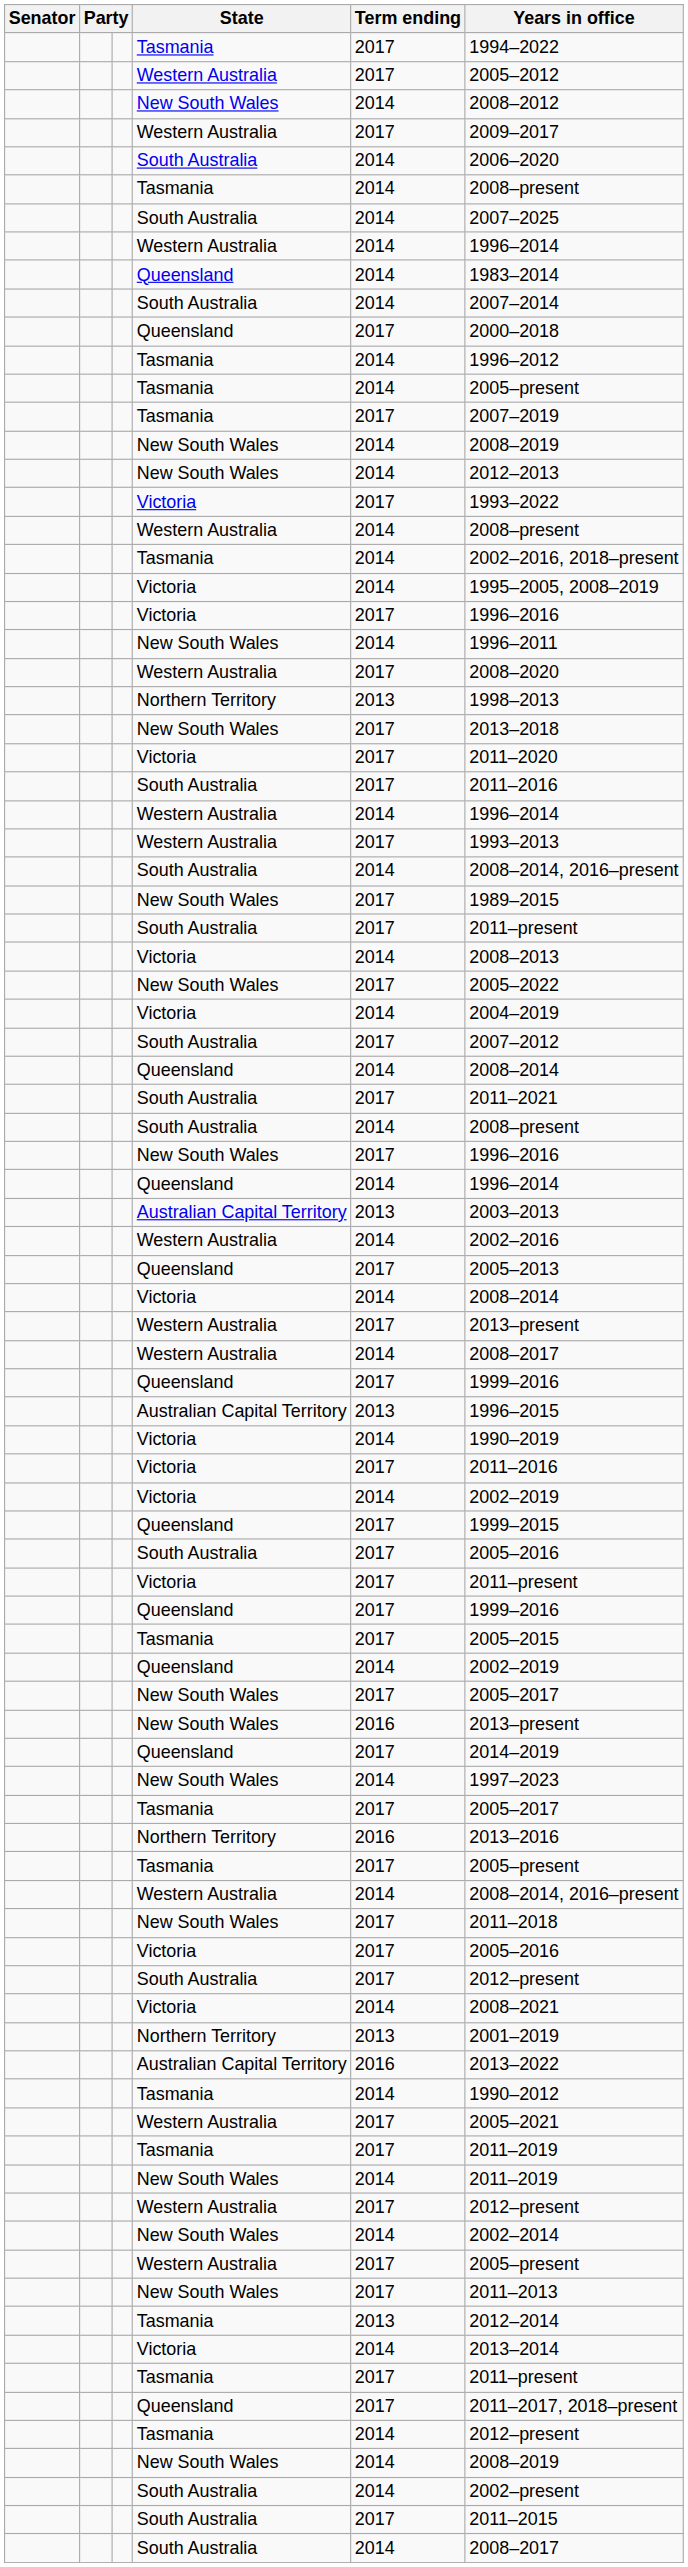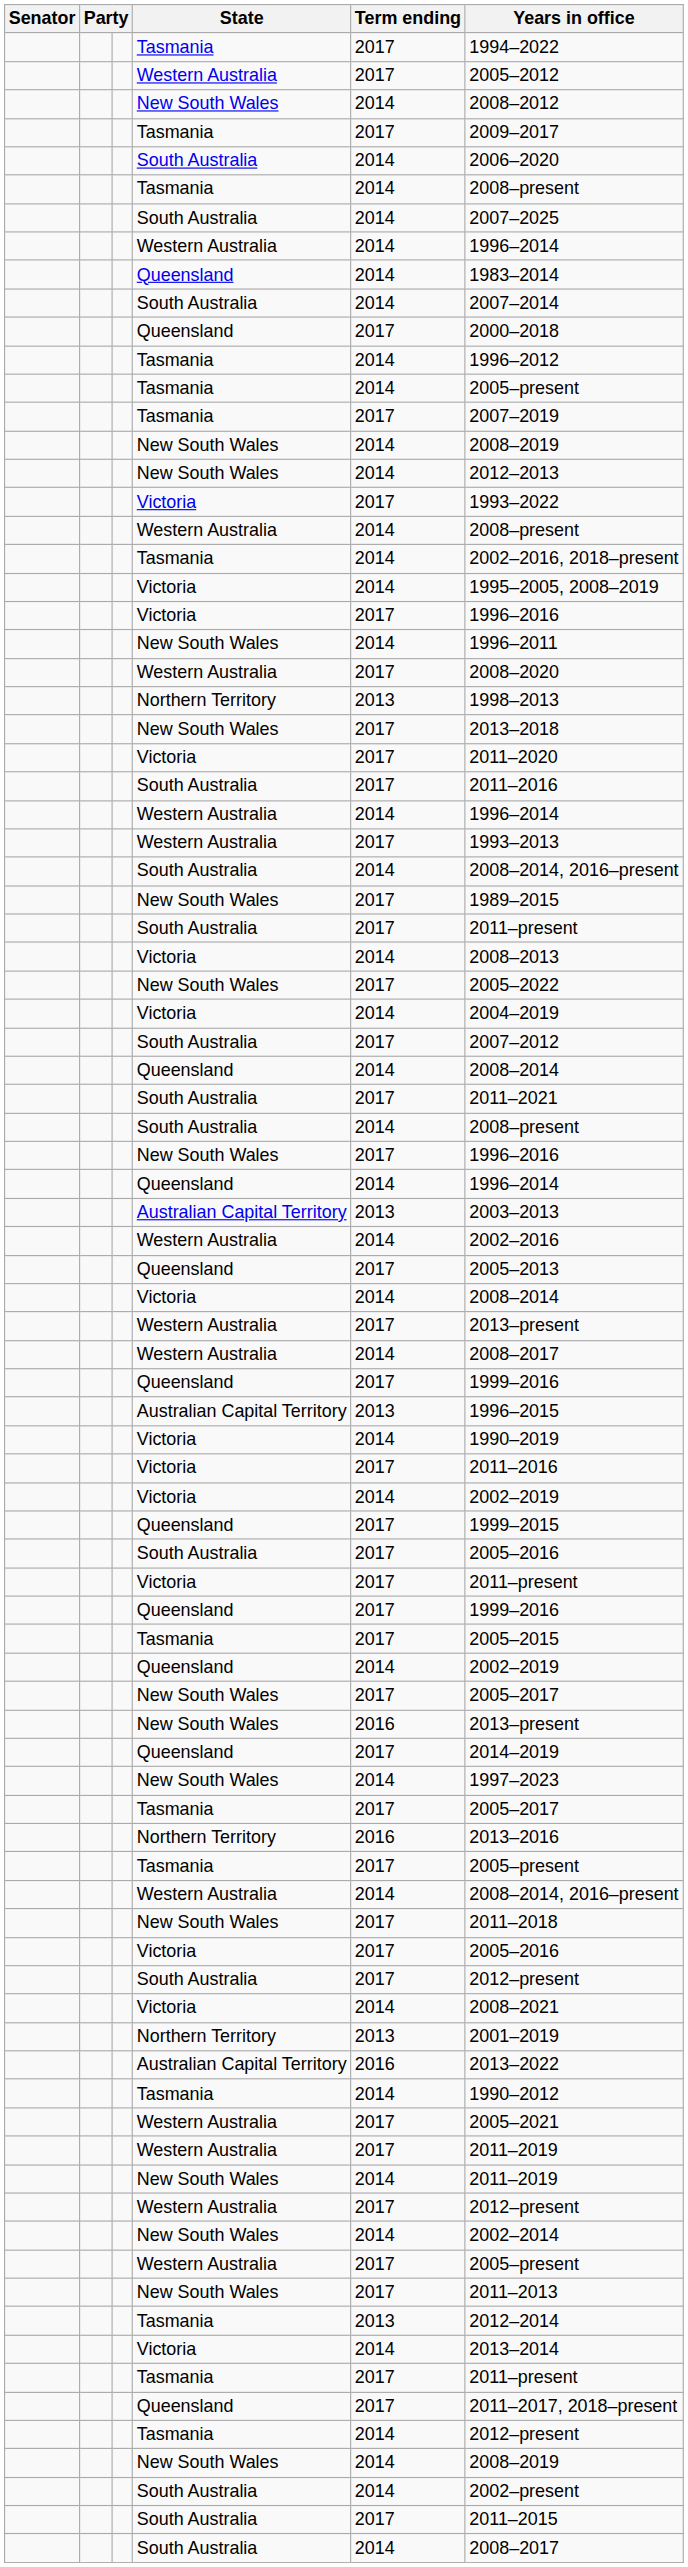(207, 132) Western Australia -> (175, 132) Tasmania
(175, 2150) Tasmania -> (207, 2150) Western Australia
